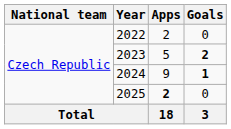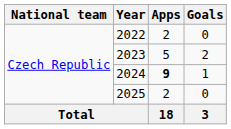(205, 54) bold -> (205, 54) normal
(166, 74) normal -> (166, 74) bold
(205, 74) bold -> (205, 74) normal
(166, 94) bold -> (166, 94) normal
